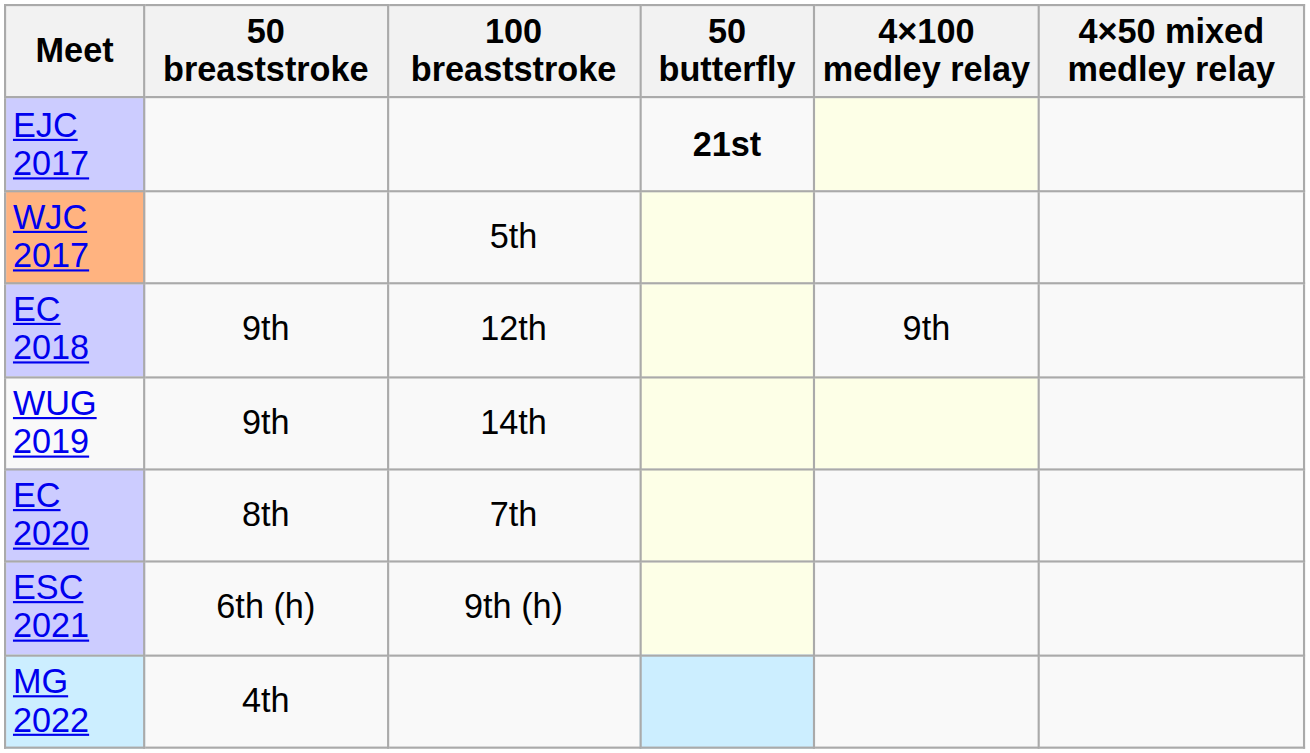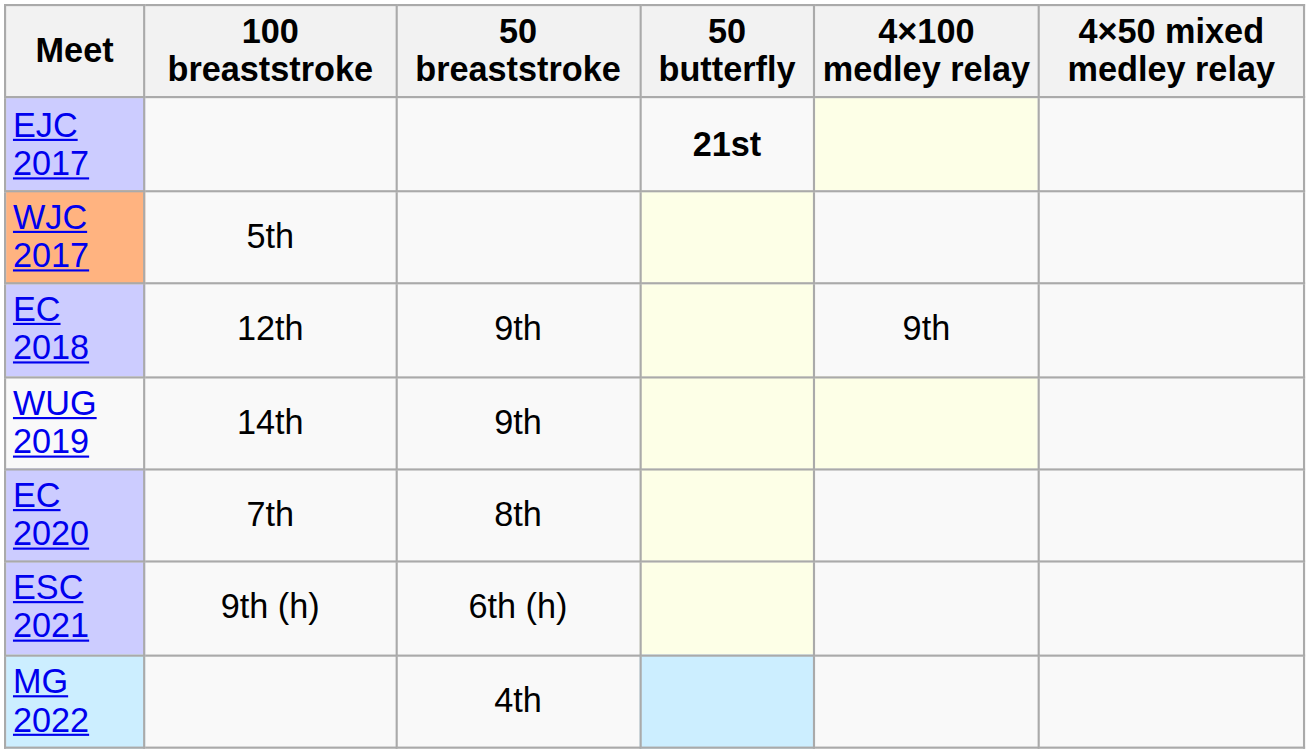columns swapped: (266, 50) <-> (514, 50)
